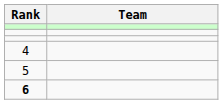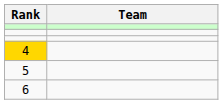(26, 51) no background -> (26, 51) gold background
(26, 90) bold -> (26, 90) normal
